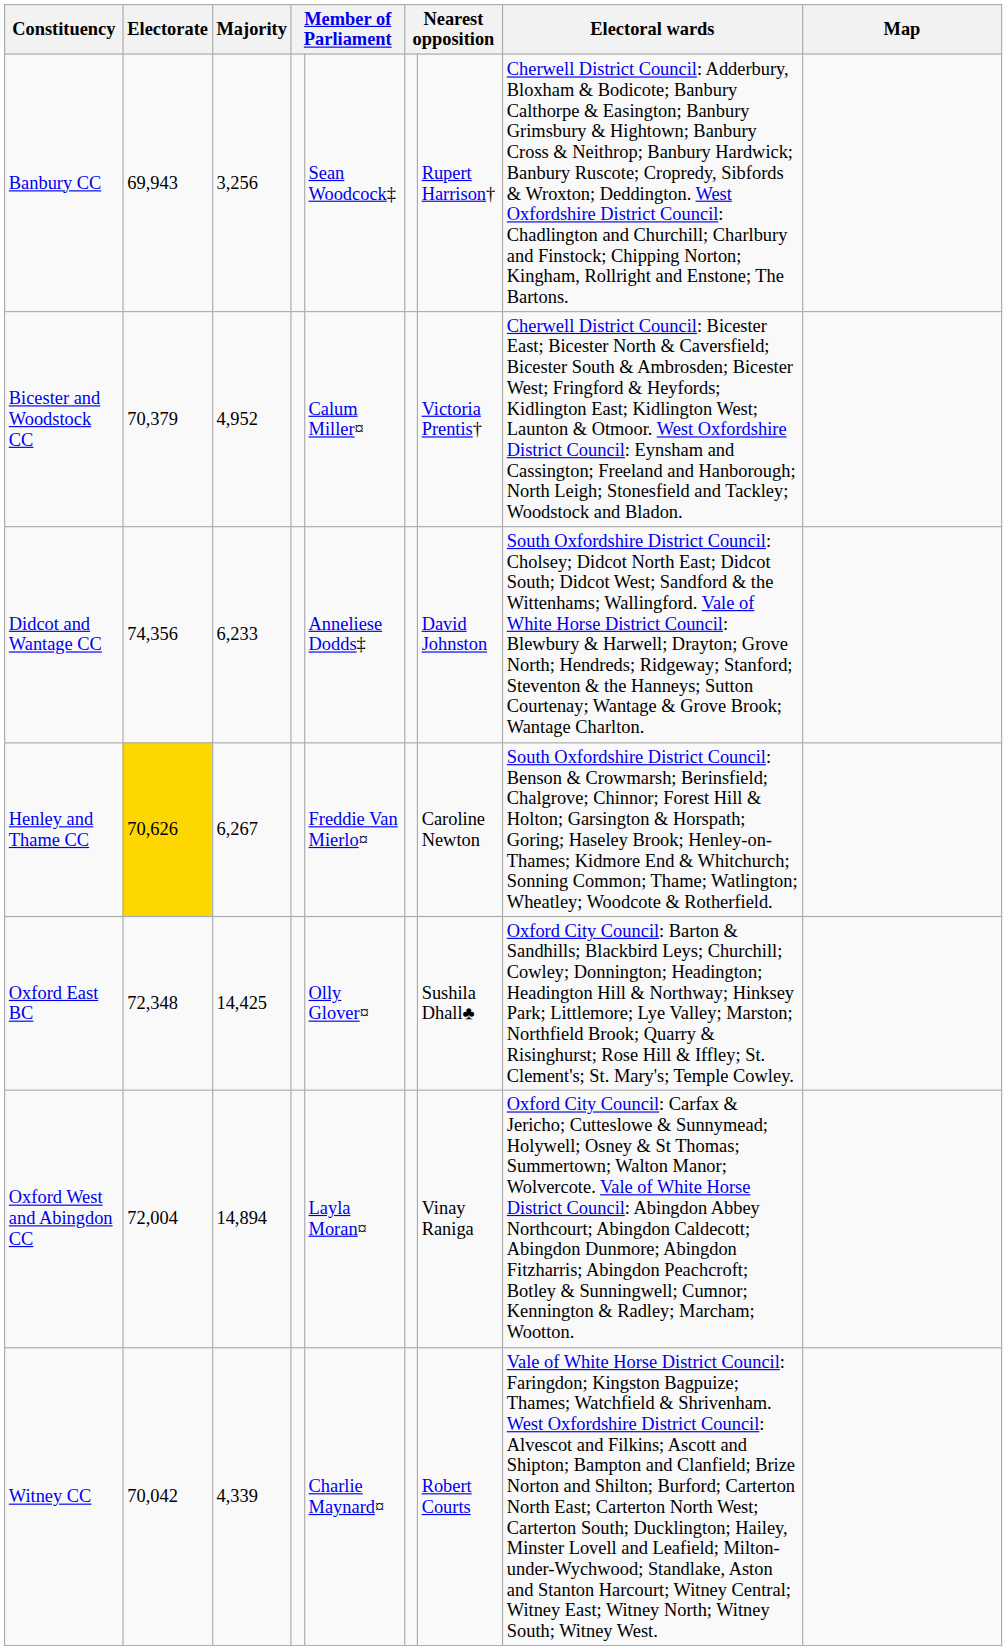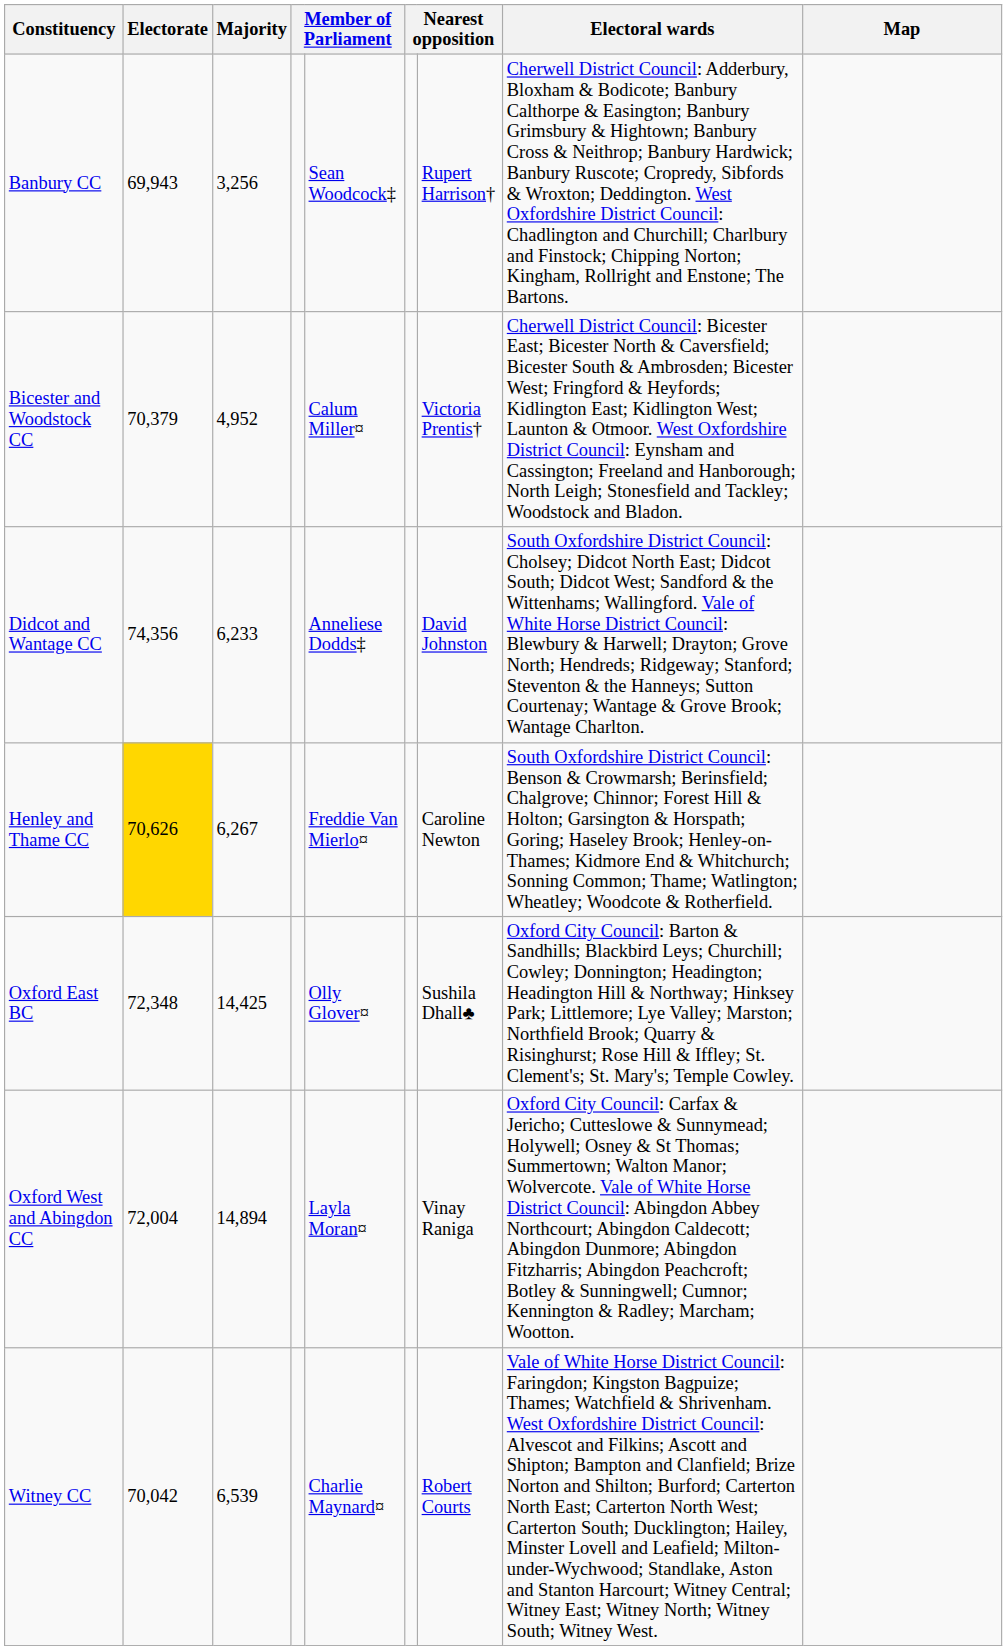(237, 1496) 4,339 -> (237, 1496) 6,539
